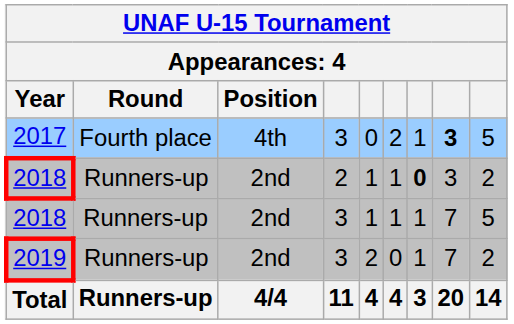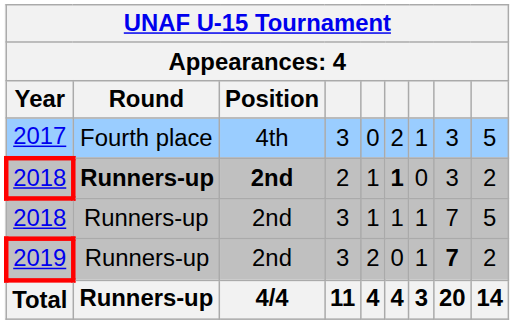(451, 137) bold -> (452, 137) normal
(146, 177) normal -> (147, 177) bold
(271, 177) normal -> (272, 177) bold
(396, 177) normal -> (397, 177) bold
(420, 177) bold -> (421, 177) normal
(451, 259) normal -> (452, 259) bold
